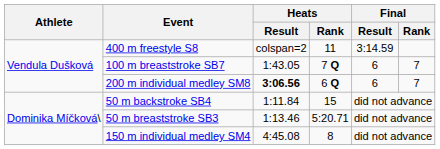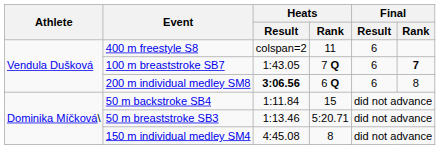(375, 49) 3:14.59 -> (374, 49) 6
(417, 66) normal -> (416, 66) bold
(417, 84) 7 -> (416, 84) 8
